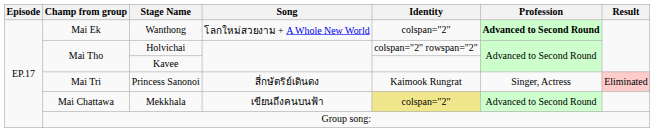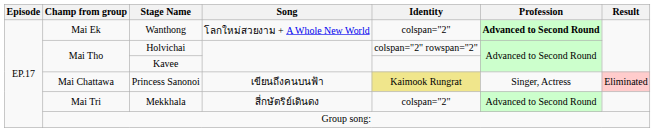(86, 81) Mai Tri -> (86, 81) Mai Chattawa
(287, 82) สี่กษัตริย์เดินดง -> (287, 82) เขียนถึงคนบนฟ้า
(426, 81) no background -> (426, 81) khaki background
(86, 101) Mai Chattawa -> (86, 101) Mai Tri
(287, 102) เขียนถึงคนบนฟ้า -> (287, 102) สี่กษัตริย์เดินดง
(426, 101) khaki background -> (426, 101) no background
